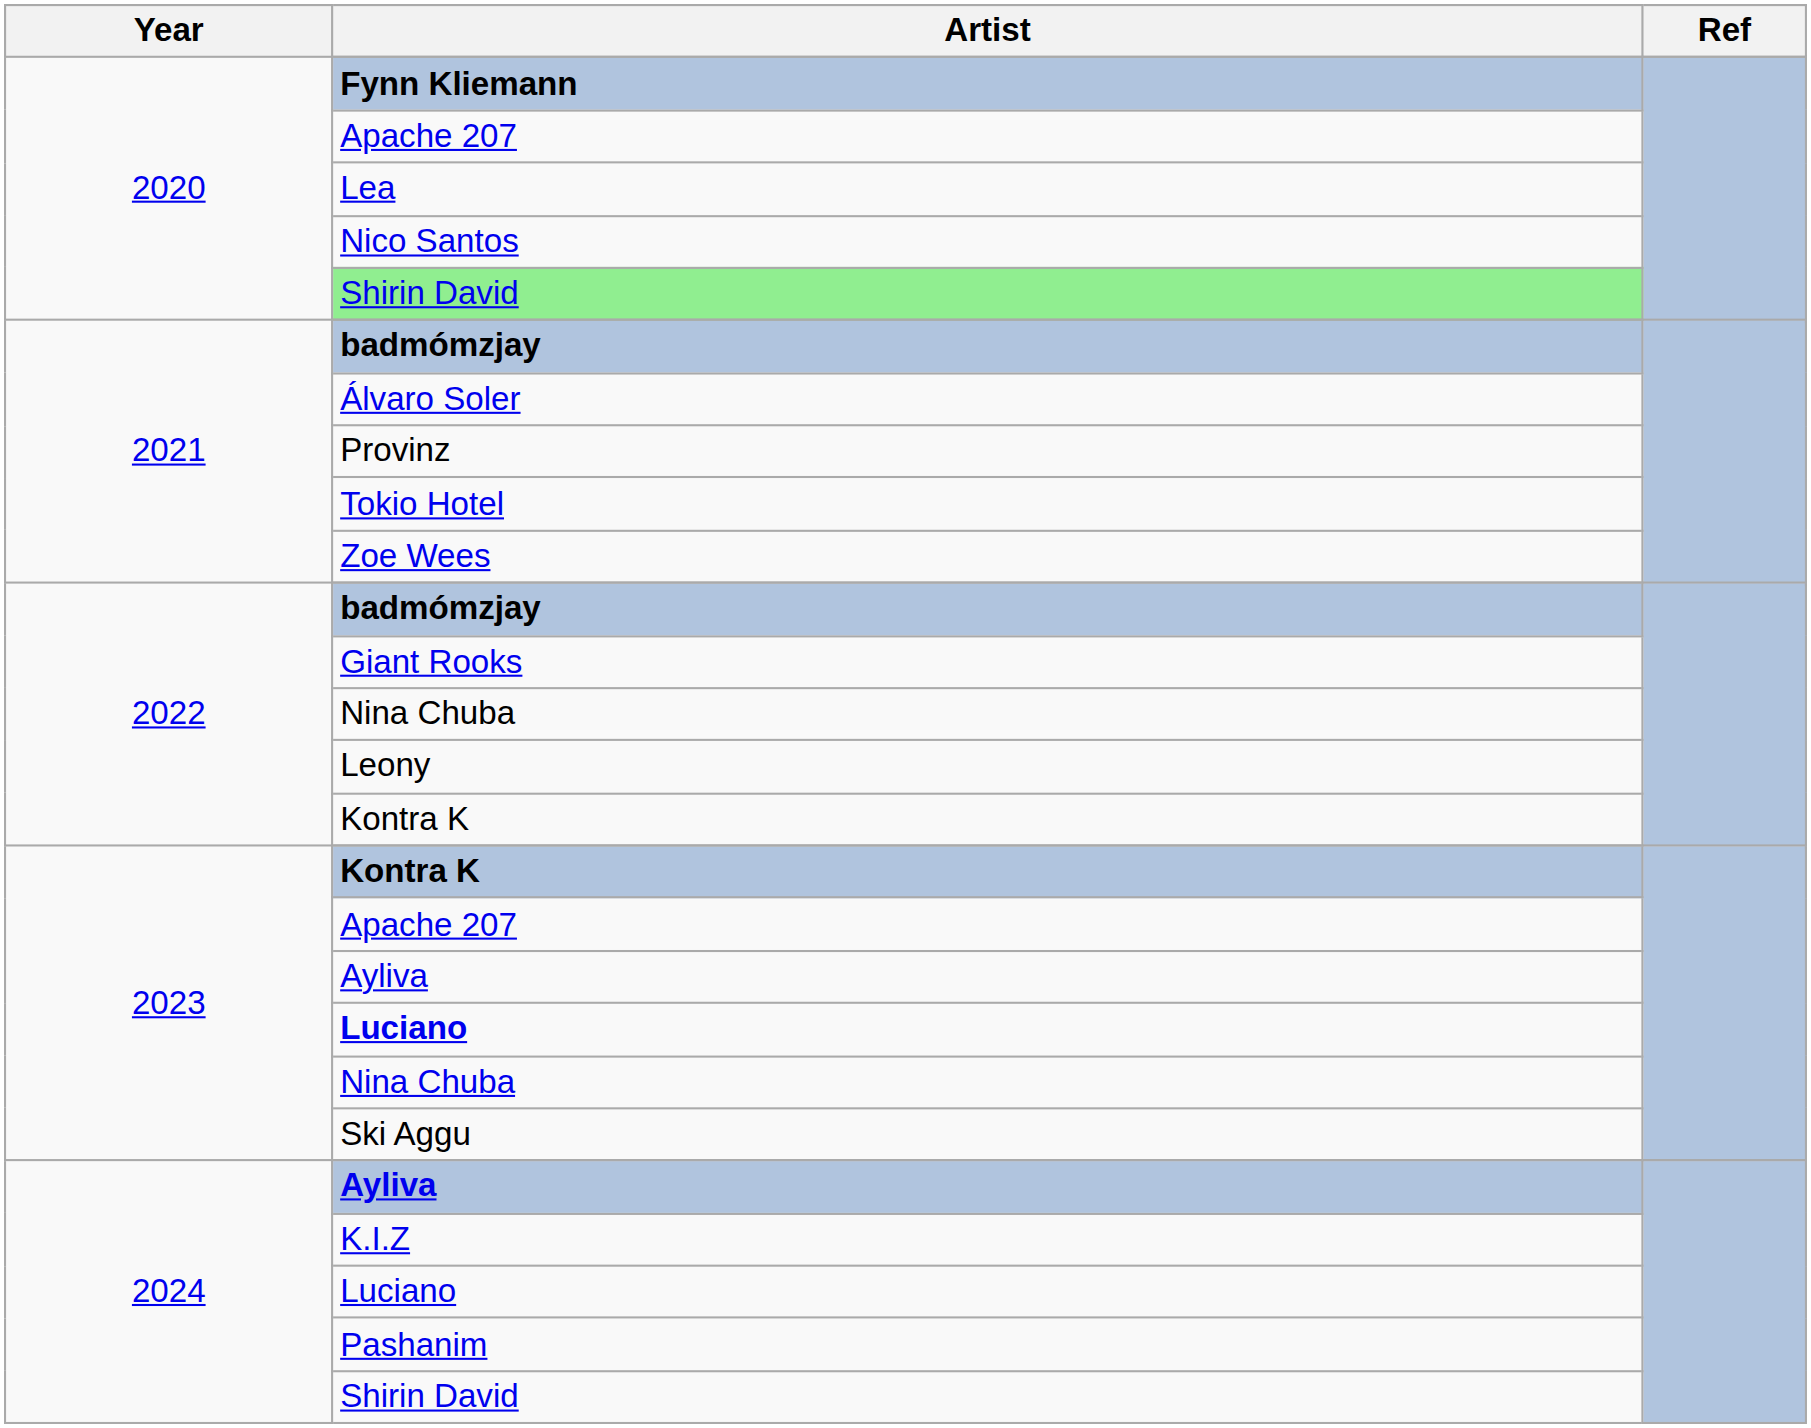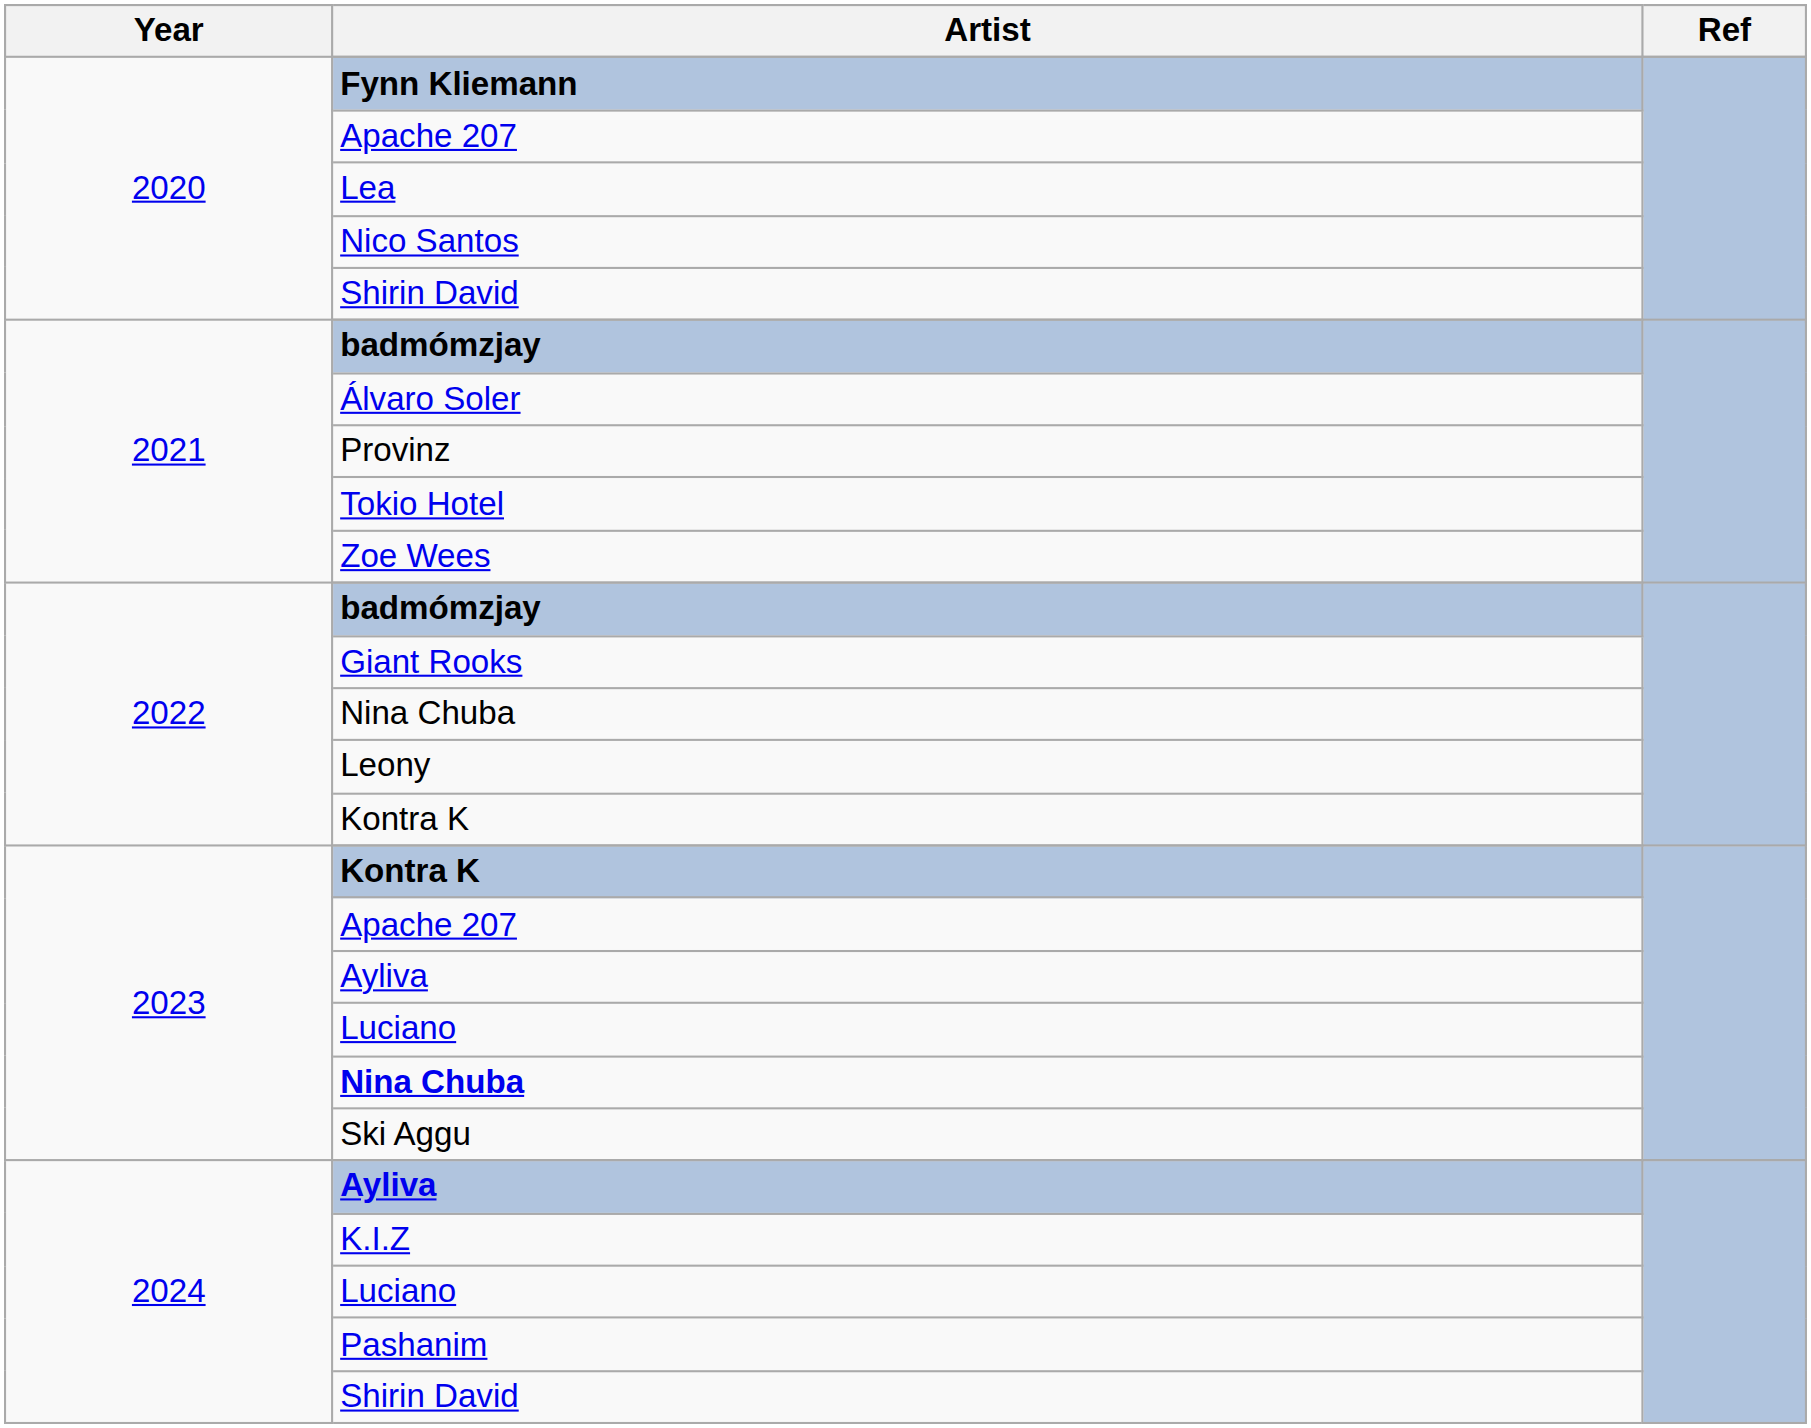(429, 293) lightgreen background -> (429, 293) no background
(404, 1028) bold -> (398, 1028) normal
(428, 1081) normal -> (432, 1081) bold
